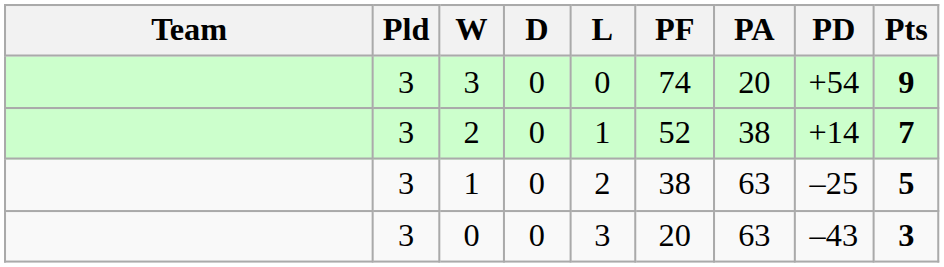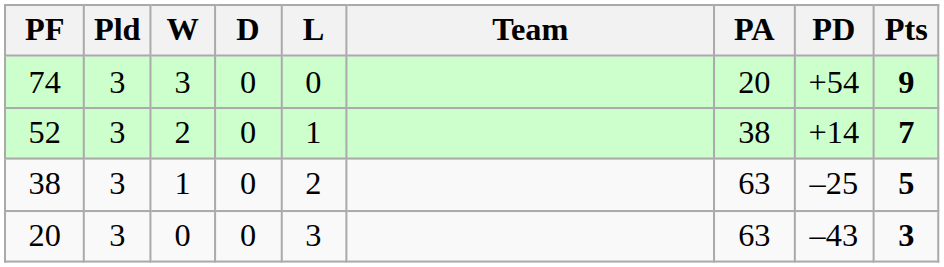columns swapped: (189, 30) <-> (675, 30)
